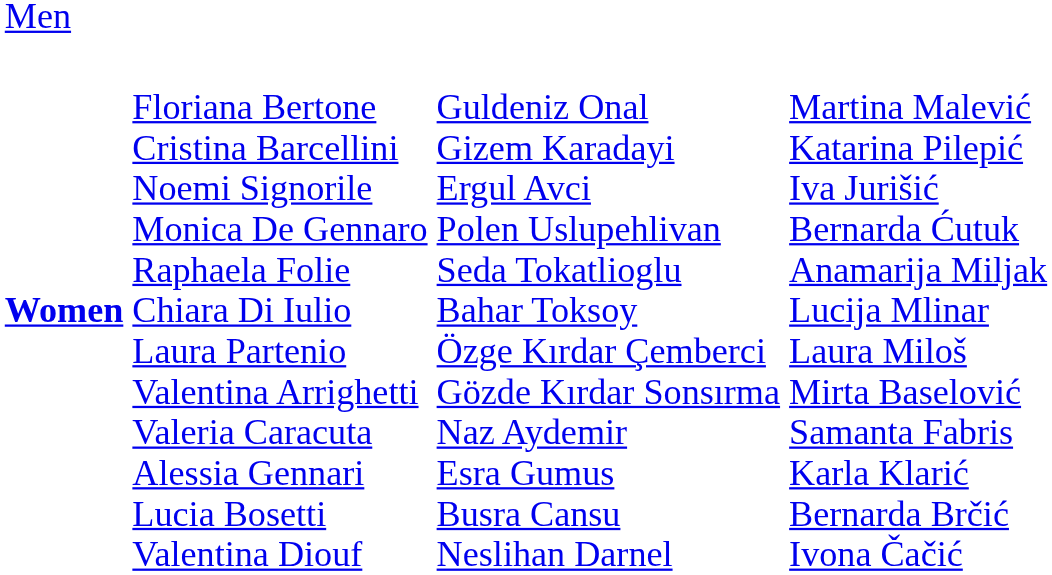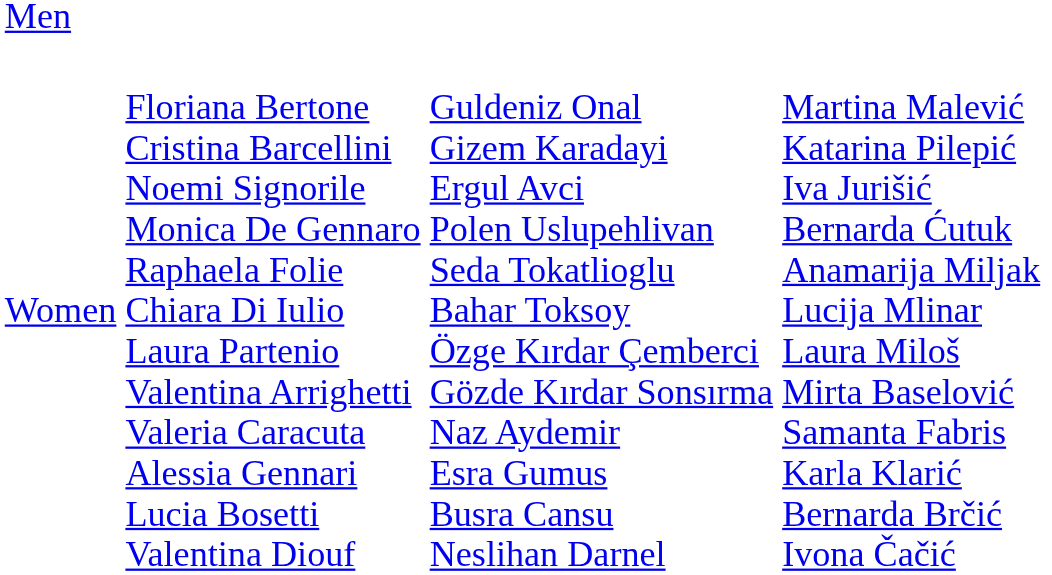(64, 310) bold -> (61, 310) normal
